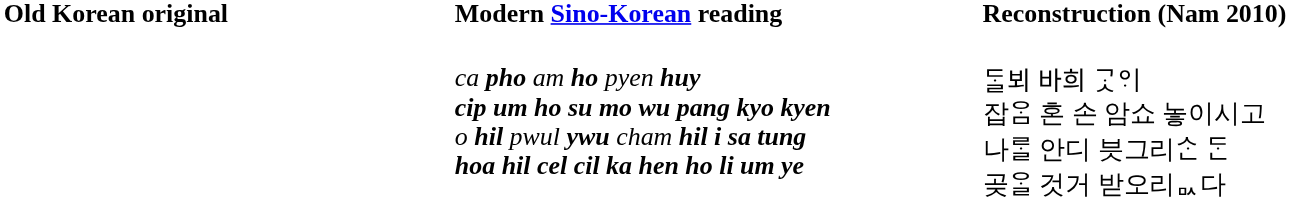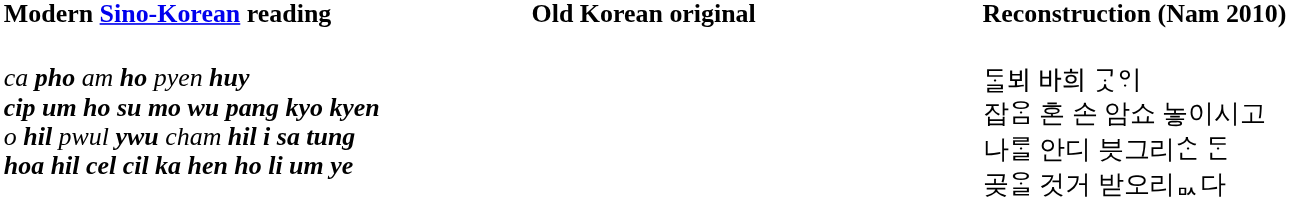columns swapped: (116, 13) <-> (619, 13)
